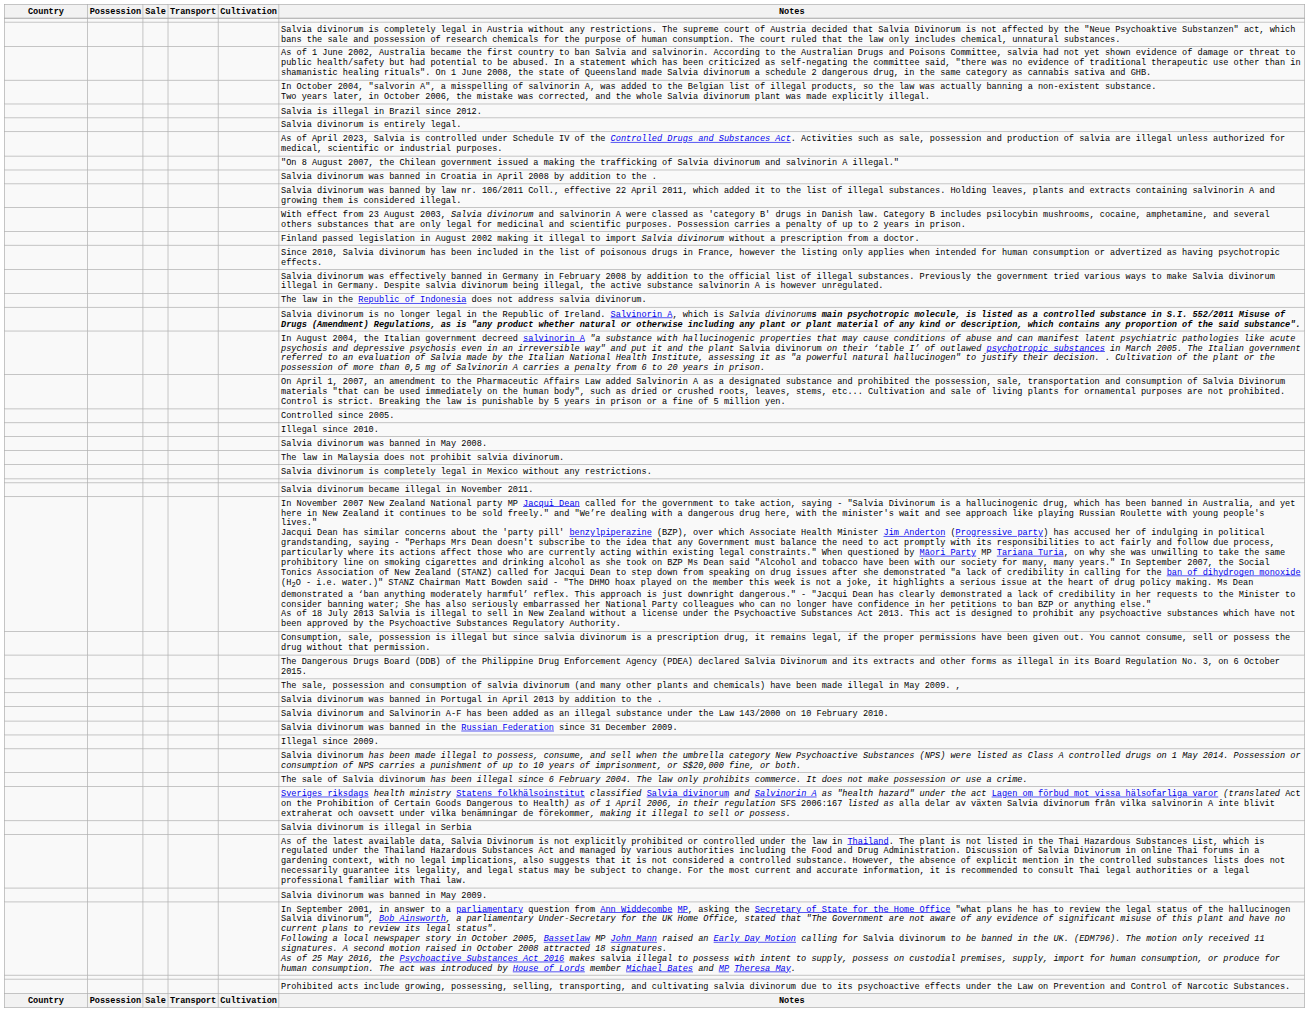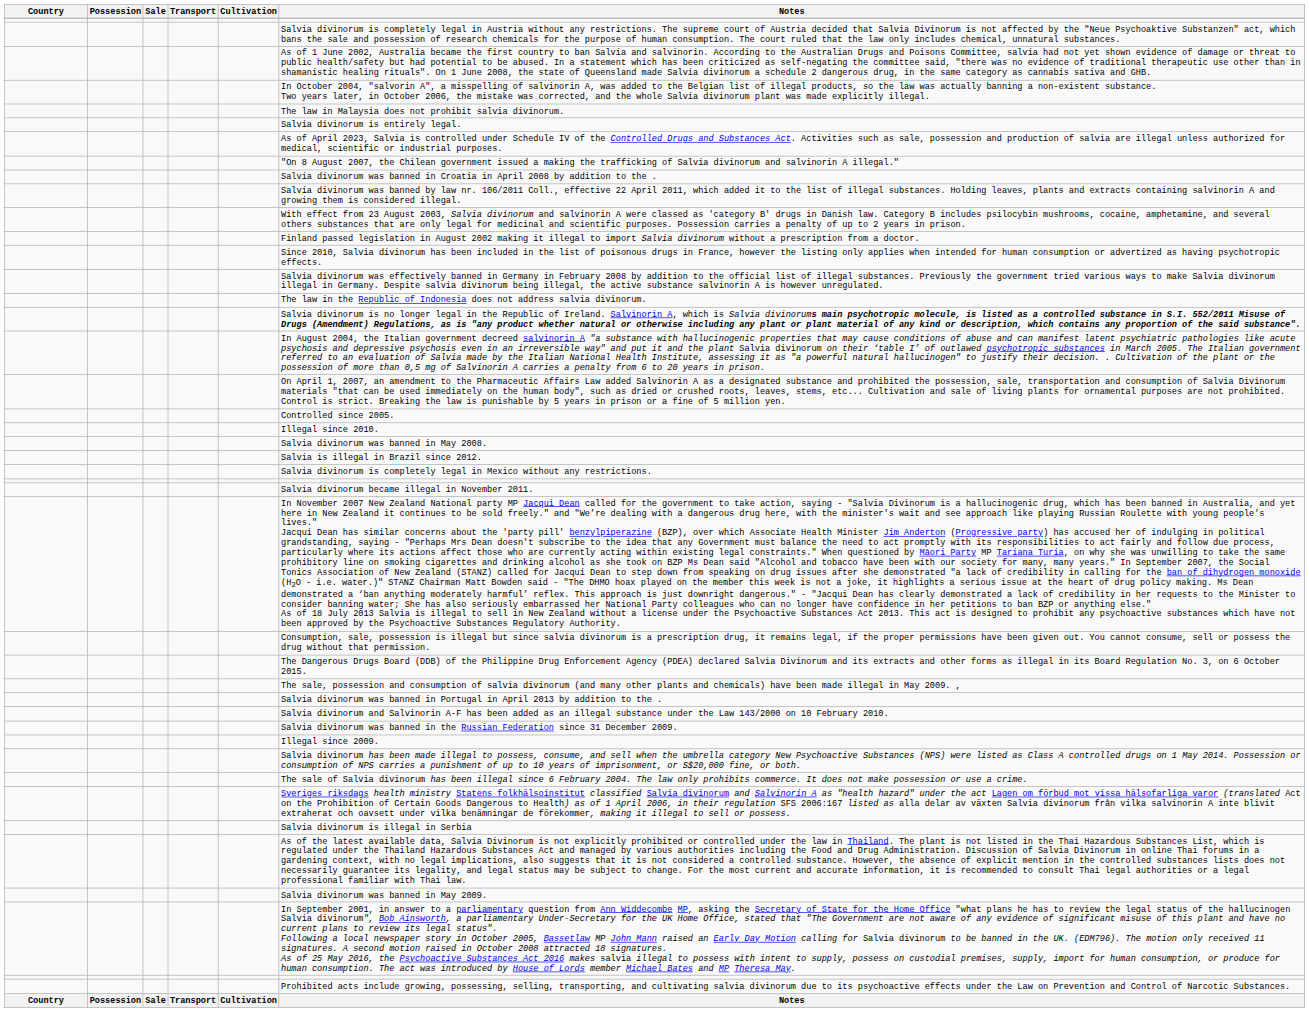(381, 111) Salvia is illegal in Brazil since 2012. -> (423, 111) The law in Malaysia does not prohibit salvia divinorum.
(423, 458) The law in Malaysia does not prohibit salvia divinorum. -> (381, 458) Salvia is illegal in Brazil since 2012.
